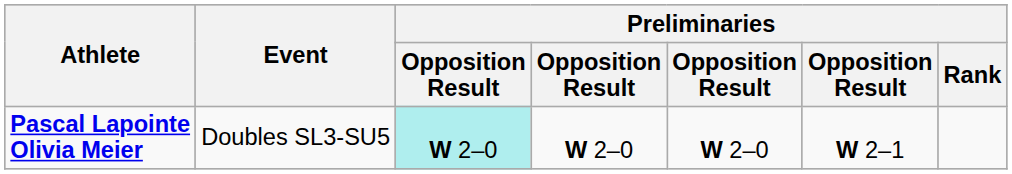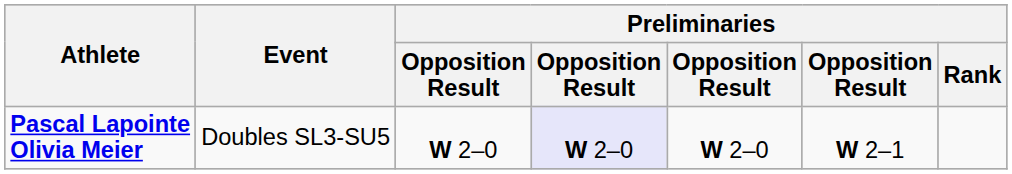(463, 151) paleturquoise background -> (463, 151) no background
(599, 151) no background -> (599, 151) lavender background
